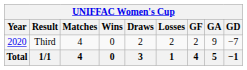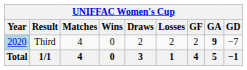(17, 42) no background -> (17, 42) lightblue background
(214, 42) normal -> (214, 42) bold
